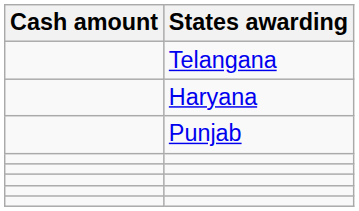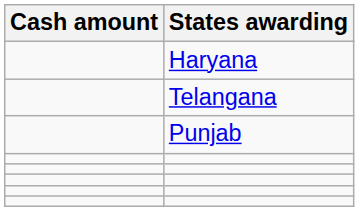(223, 60) Telangana -> (213, 60) Haryana
(213, 97) Haryana -> (223, 97) Telangana
